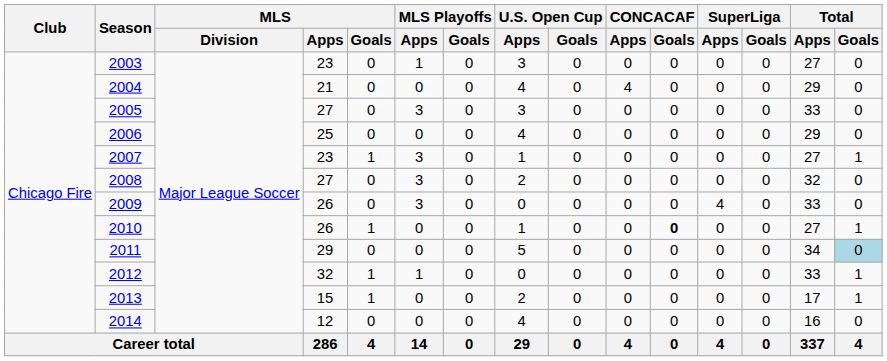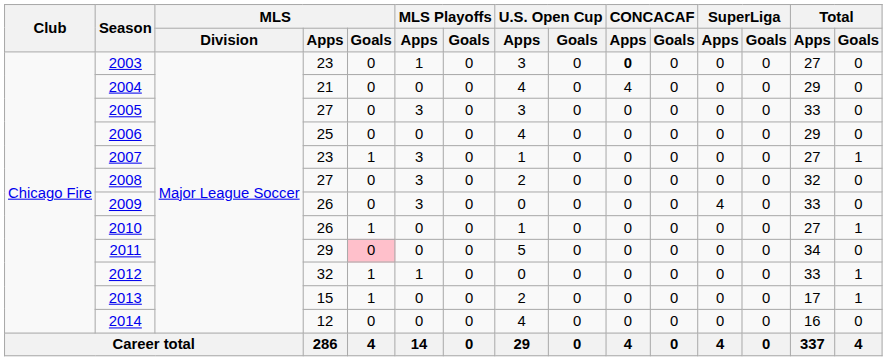(628, 63) normal -> (628, 63) bold
(674, 228) bold -> (674, 228) normal
(371, 251) no background -> (371, 251) pink background
(858, 251) lightblue background -> (858, 251) no background
